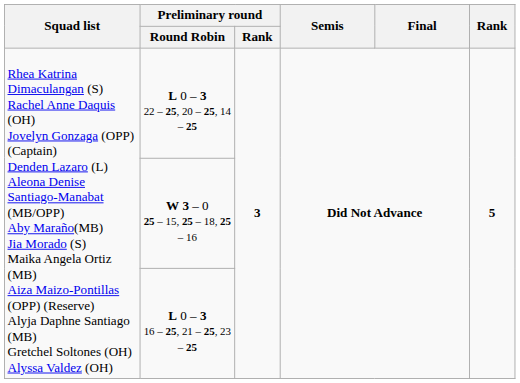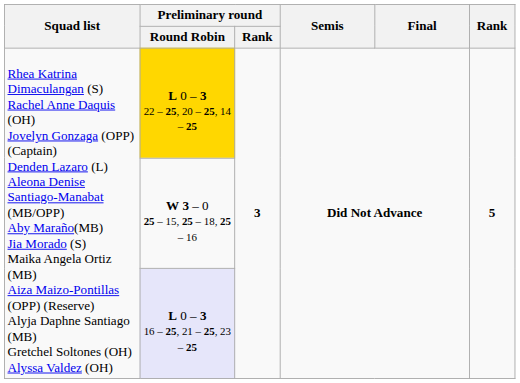(187, 111) no background -> (187, 111) gold background
(187, 331) no background -> (187, 331) lavender background
